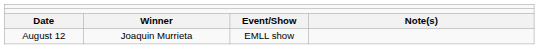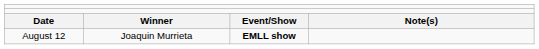(269, 36) normal -> (269, 36) bold
